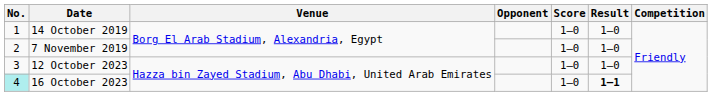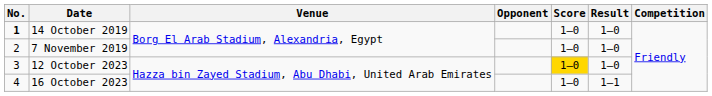(17, 30) normal -> (17, 30) bold
(570, 65) no background -> (570, 65) gold background
(17, 83) paleturquoise background -> (17, 83) no background
(610, 83) bold -> (610, 83) normal
